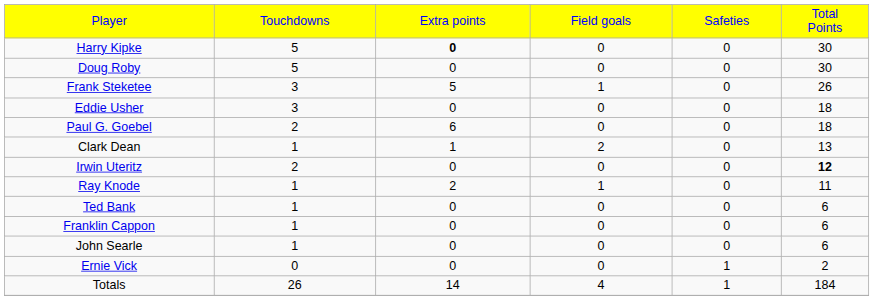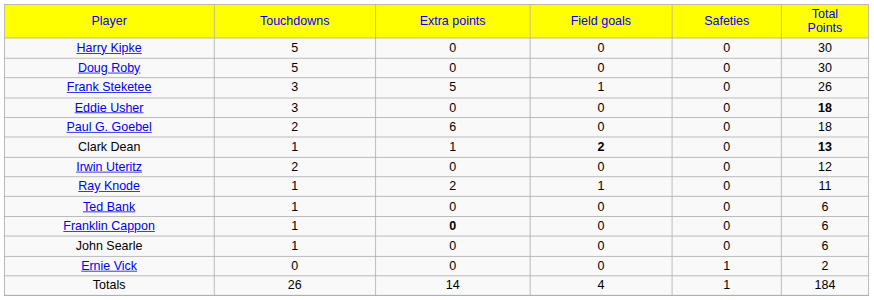(453, 48) bold -> (453, 48) normal
(825, 107) normal -> (825, 107) bold
(601, 147) normal -> (601, 147) bold
(825, 147) normal -> (825, 147) bold
(825, 166) bold -> (825, 166) normal
(453, 226) normal -> (453, 226) bold
